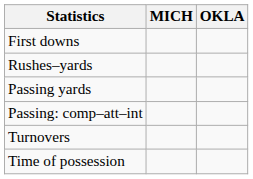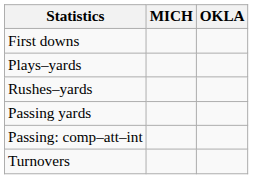+ row: (45, 64)
- row: (66, 161)
